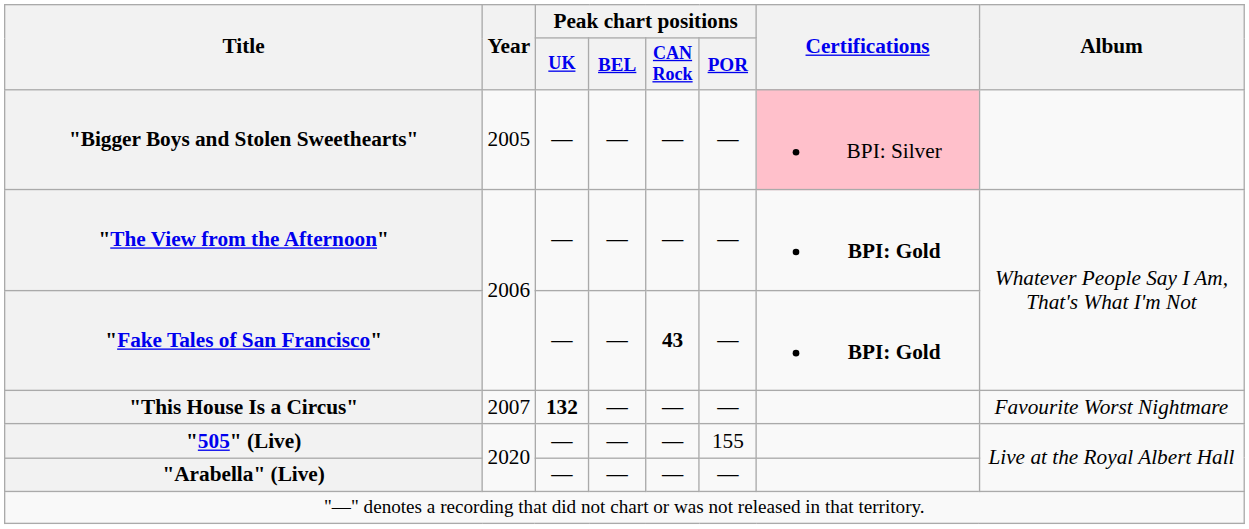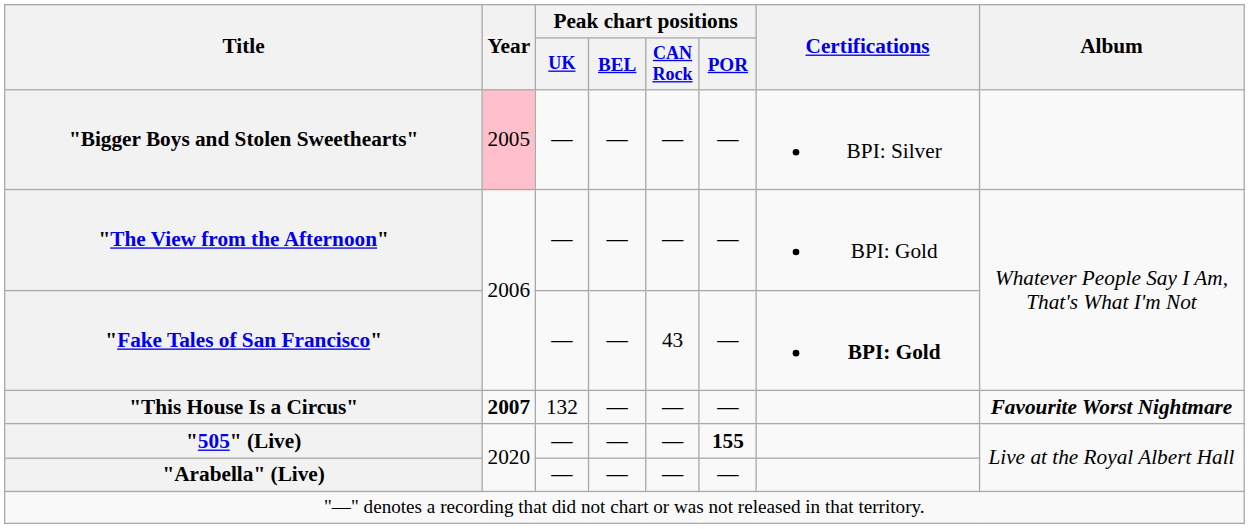(509, 139) no background -> (509, 139) pink background
(868, 152) pink background -> (868, 152) no background
(868, 252) bold -> (868, 252) normal
(673, 339) bold -> (673, 339) normal
(509, 406) normal -> (509, 406) bold
(562, 406) bold -> (562, 406) normal
(1111, 406) normal -> (1111, 406) bold
(728, 440) normal -> (728, 440) bold
